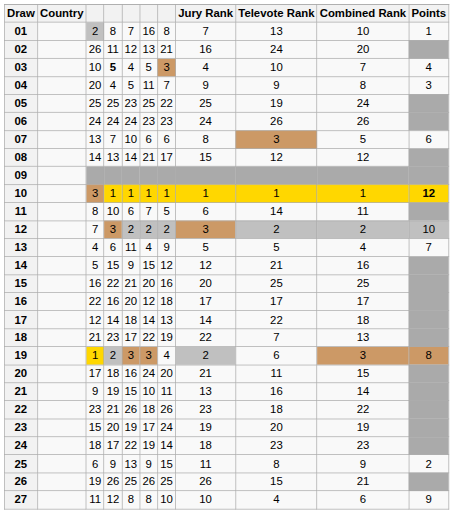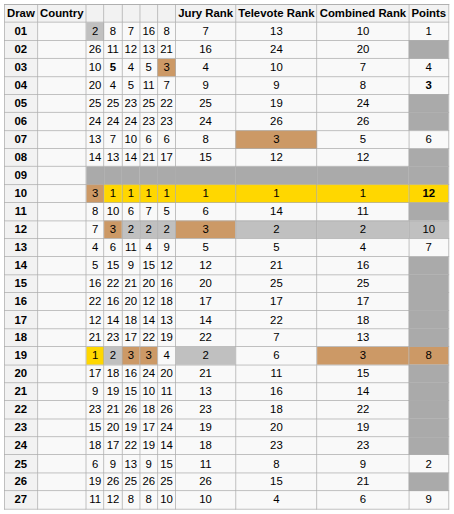(429, 85) normal -> (429, 85) bold
